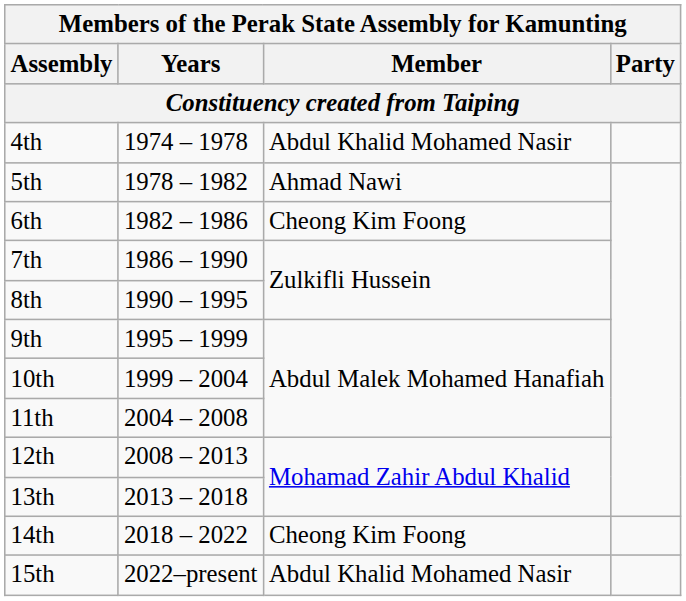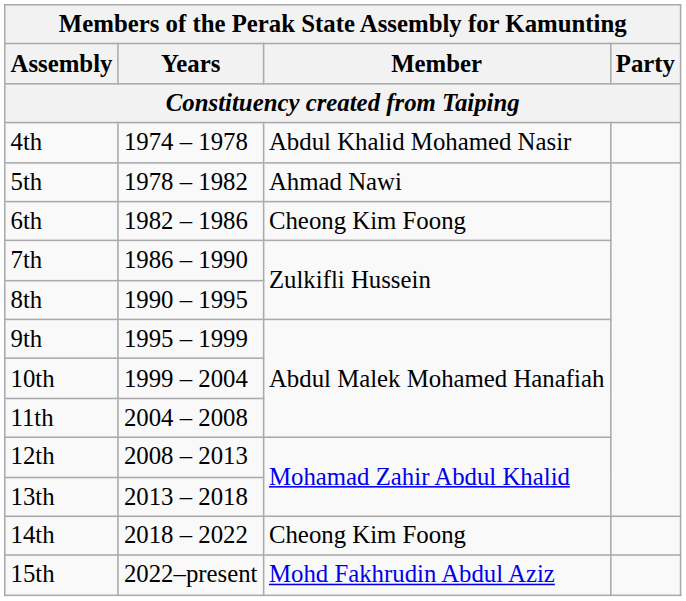(420, 574) Abdul Khalid Mohamed Nasir -> (412, 574) Mohd Fakhrudin Abdul Aziz
